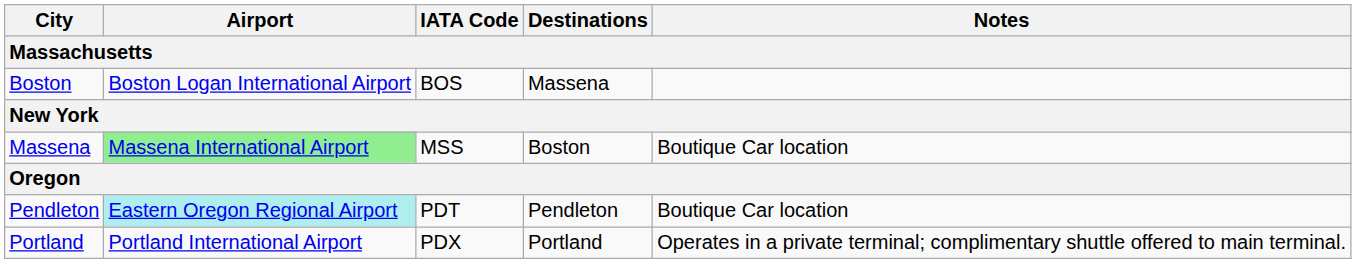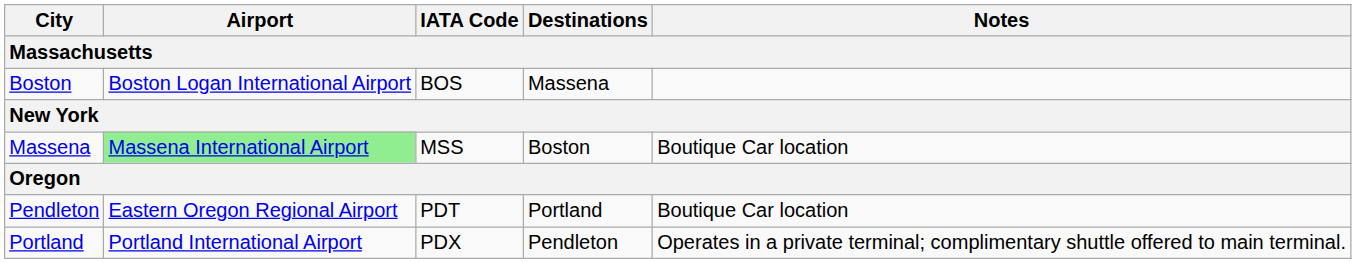(253, 210) paleturquoise background -> (253, 210) no background
(573, 210) Pendleton -> (565, 210) Portland
(565, 242) Portland -> (573, 242) Pendleton
